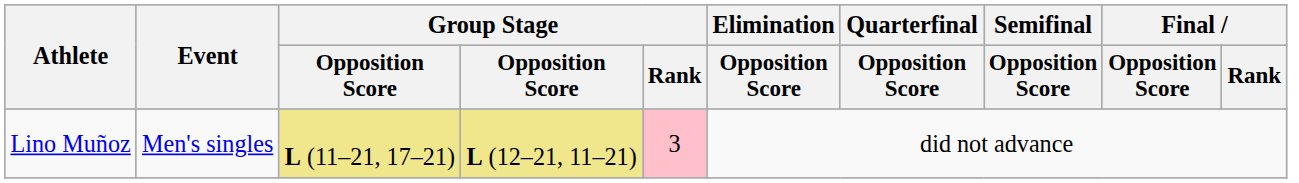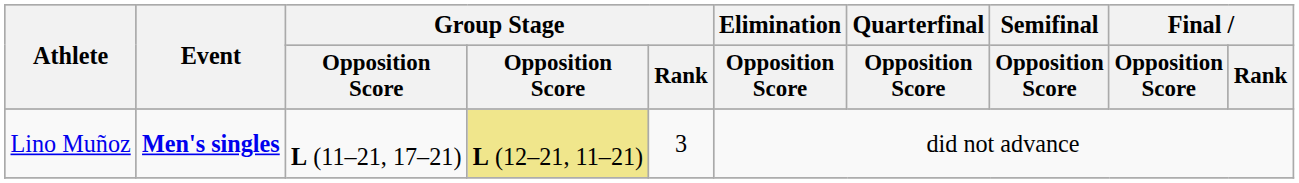(208, 143) normal -> (211, 143) bold
(370, 157) khaki background -> (376, 157) no background
(675, 143) pink background -> (681, 143) no background
